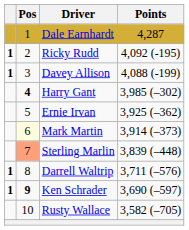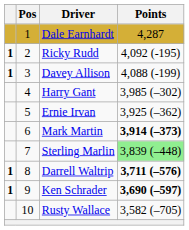(27, 92) bold -> (27, 92) normal
(27, 131) lightyellow background -> (27, 131) no background
(151, 131) normal -> (151, 131) bold
(27, 151) lightsalmon background -> (27, 151) no background
(151, 151) no background -> (151, 151) lightgreen background
(151, 170) normal -> (151, 170) bold
(27, 190) bold -> (27, 190) normal
(151, 190) normal -> (151, 190) bold
